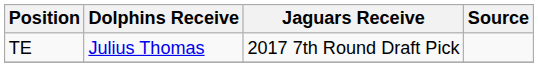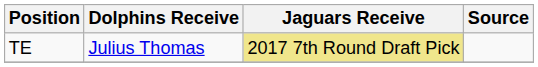(353, 47) no background -> (353, 47) khaki background
